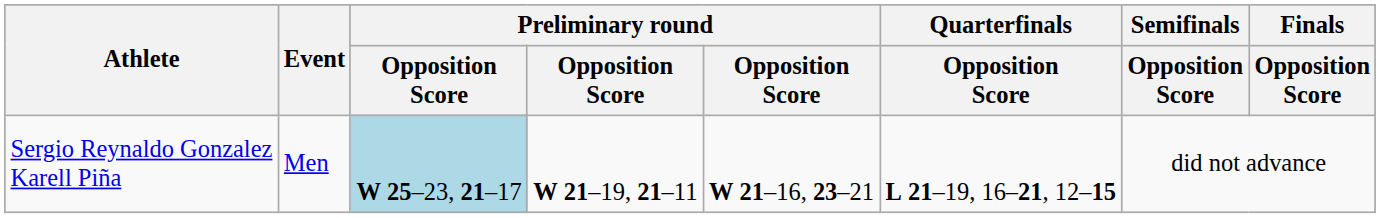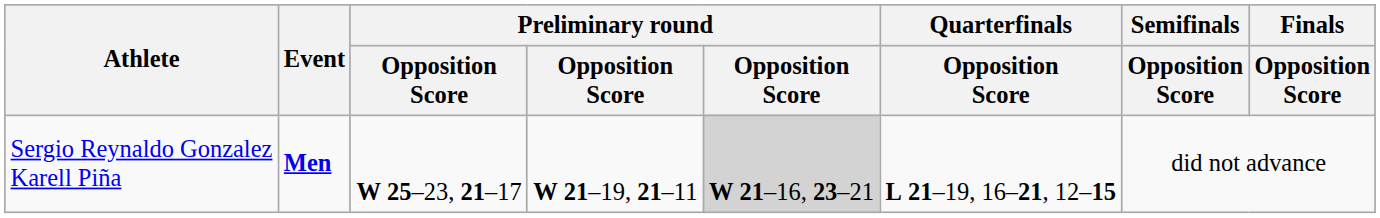(306, 163) normal -> (308, 163) bold
(439, 192) lightblue background -> (439, 192) no background
(791, 192) no background -> (791, 192) lightgrey background
